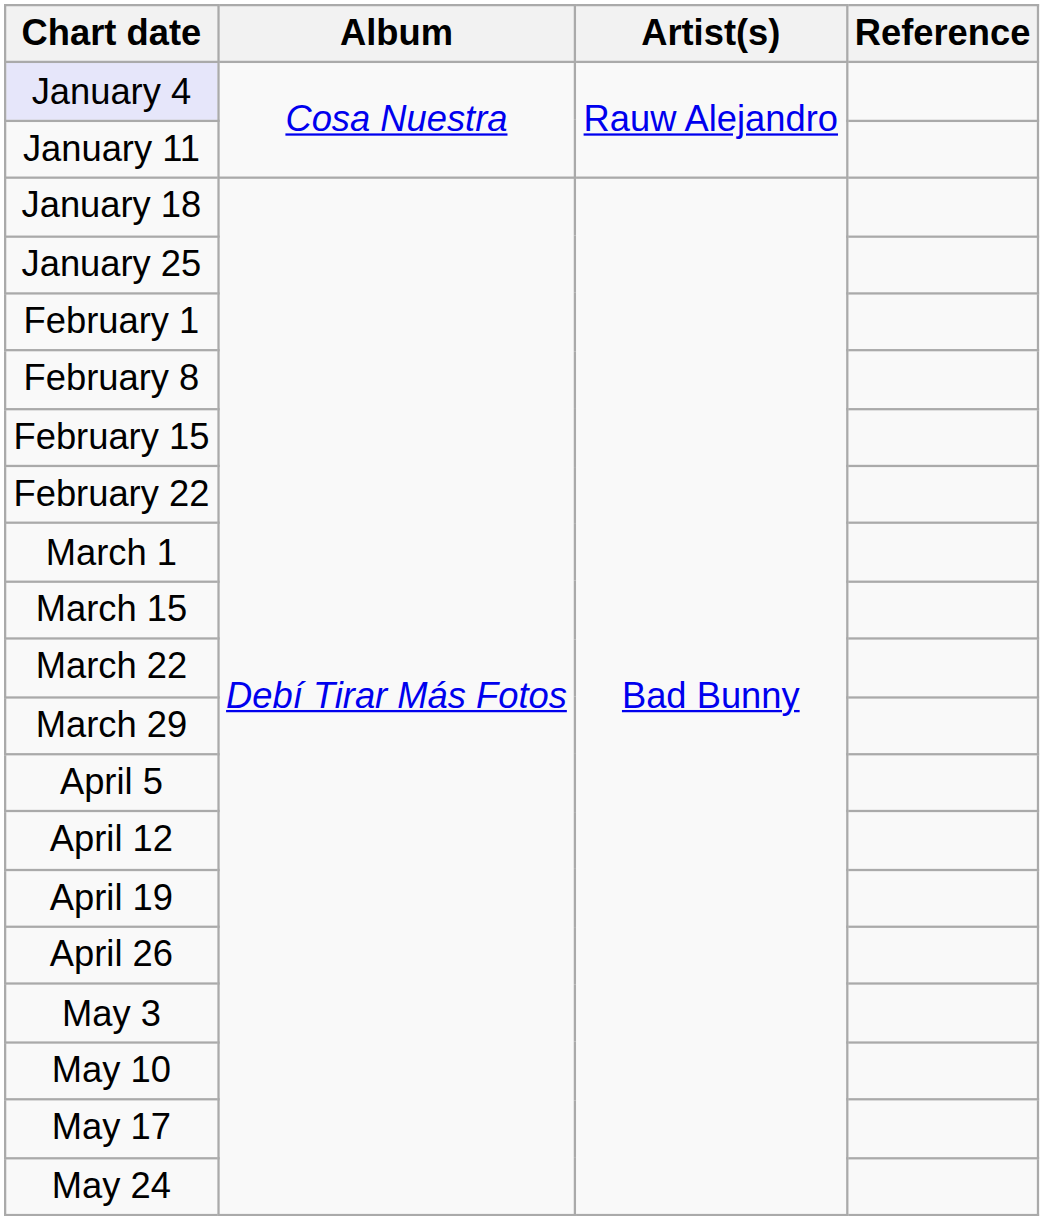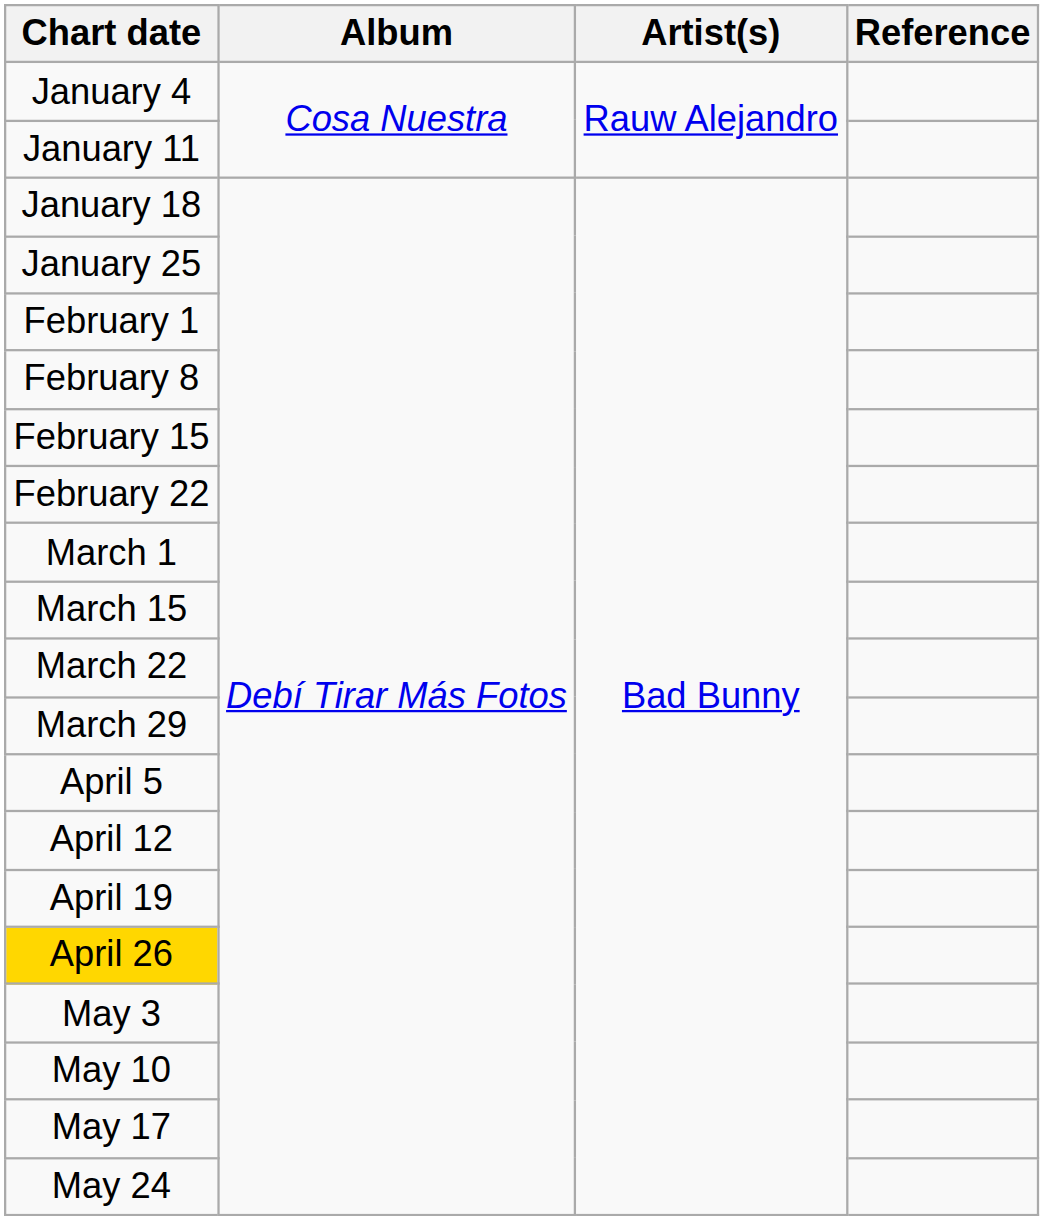(111, 90) lavender background -> (111, 90) no background
(111, 954) no background -> (111, 954) gold background
